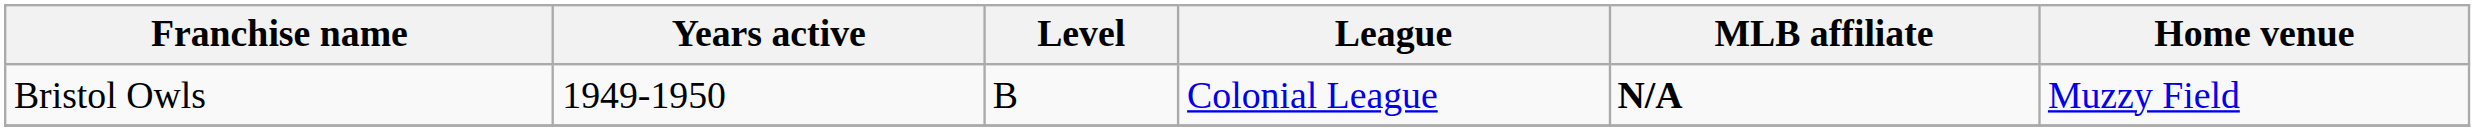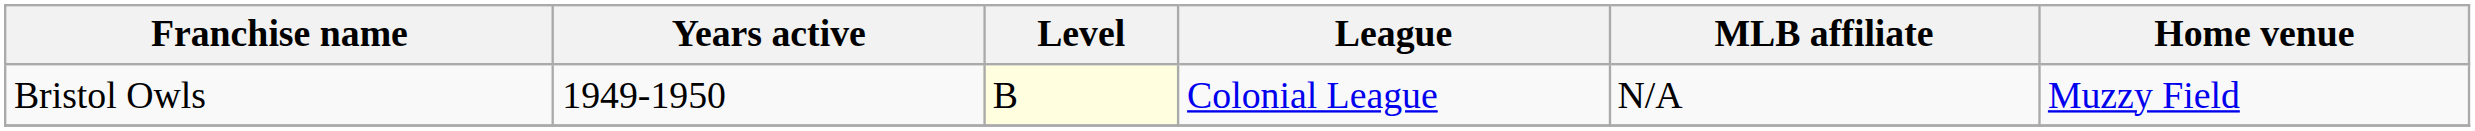(1005, 94) no background -> (1005, 94) lightyellow background
(1650, 94) bold -> (1650, 94) normal
